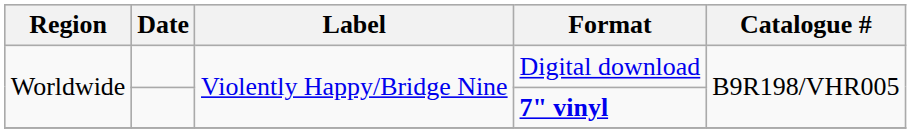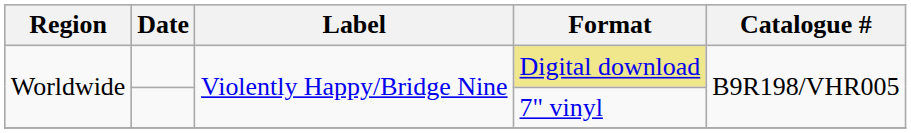(610, 66) no background -> (610, 66) khaki background
(564, 107) bold -> (561, 107) normal
